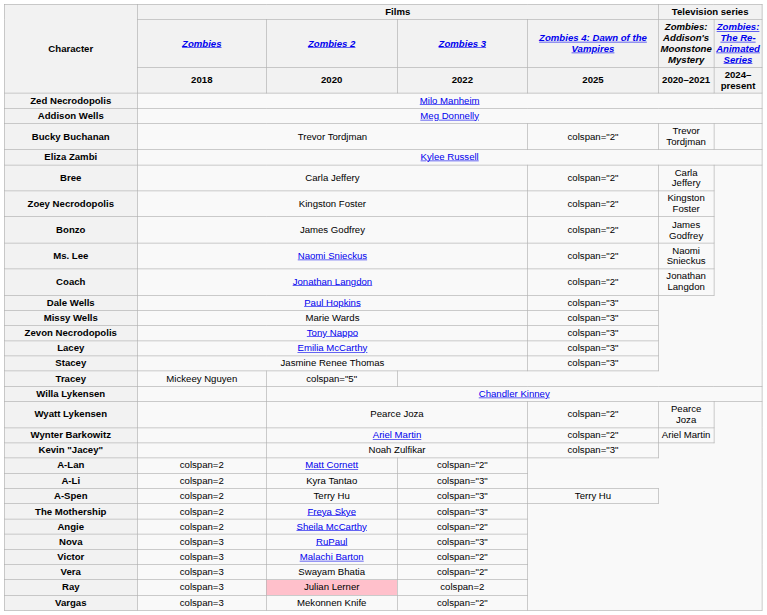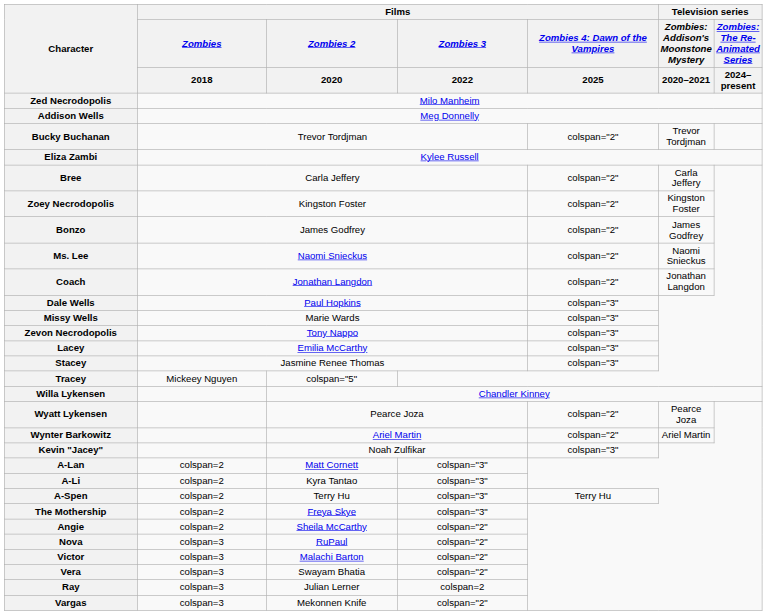(462, 465) colspan="2" -> (462, 465) colspan="3"
(462, 541) colspan="3" -> (462, 541) colspan="2"
(332, 587) pink background -> (332, 587) no background
